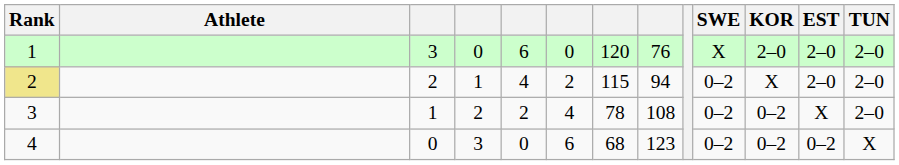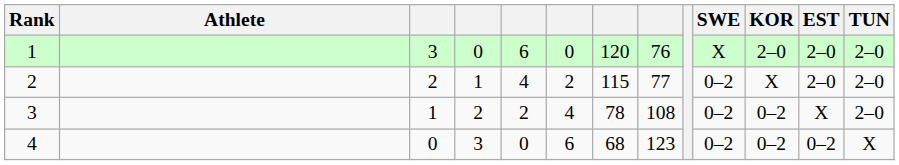(32, 81) khaki background -> (32, 81) no background
(661, 81) 94 -> (661, 81) 77
